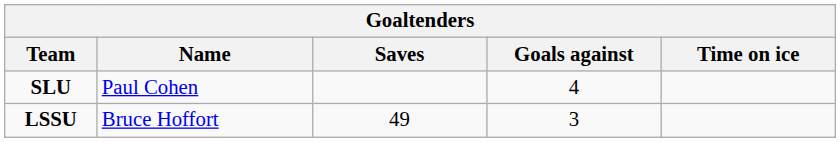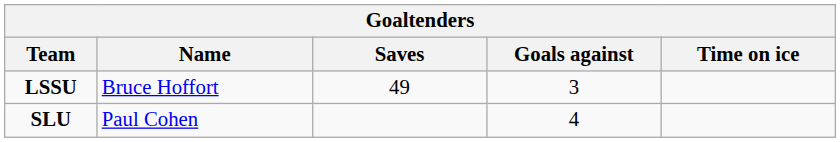rows swapped: (51, 86) <-> (51, 119)
